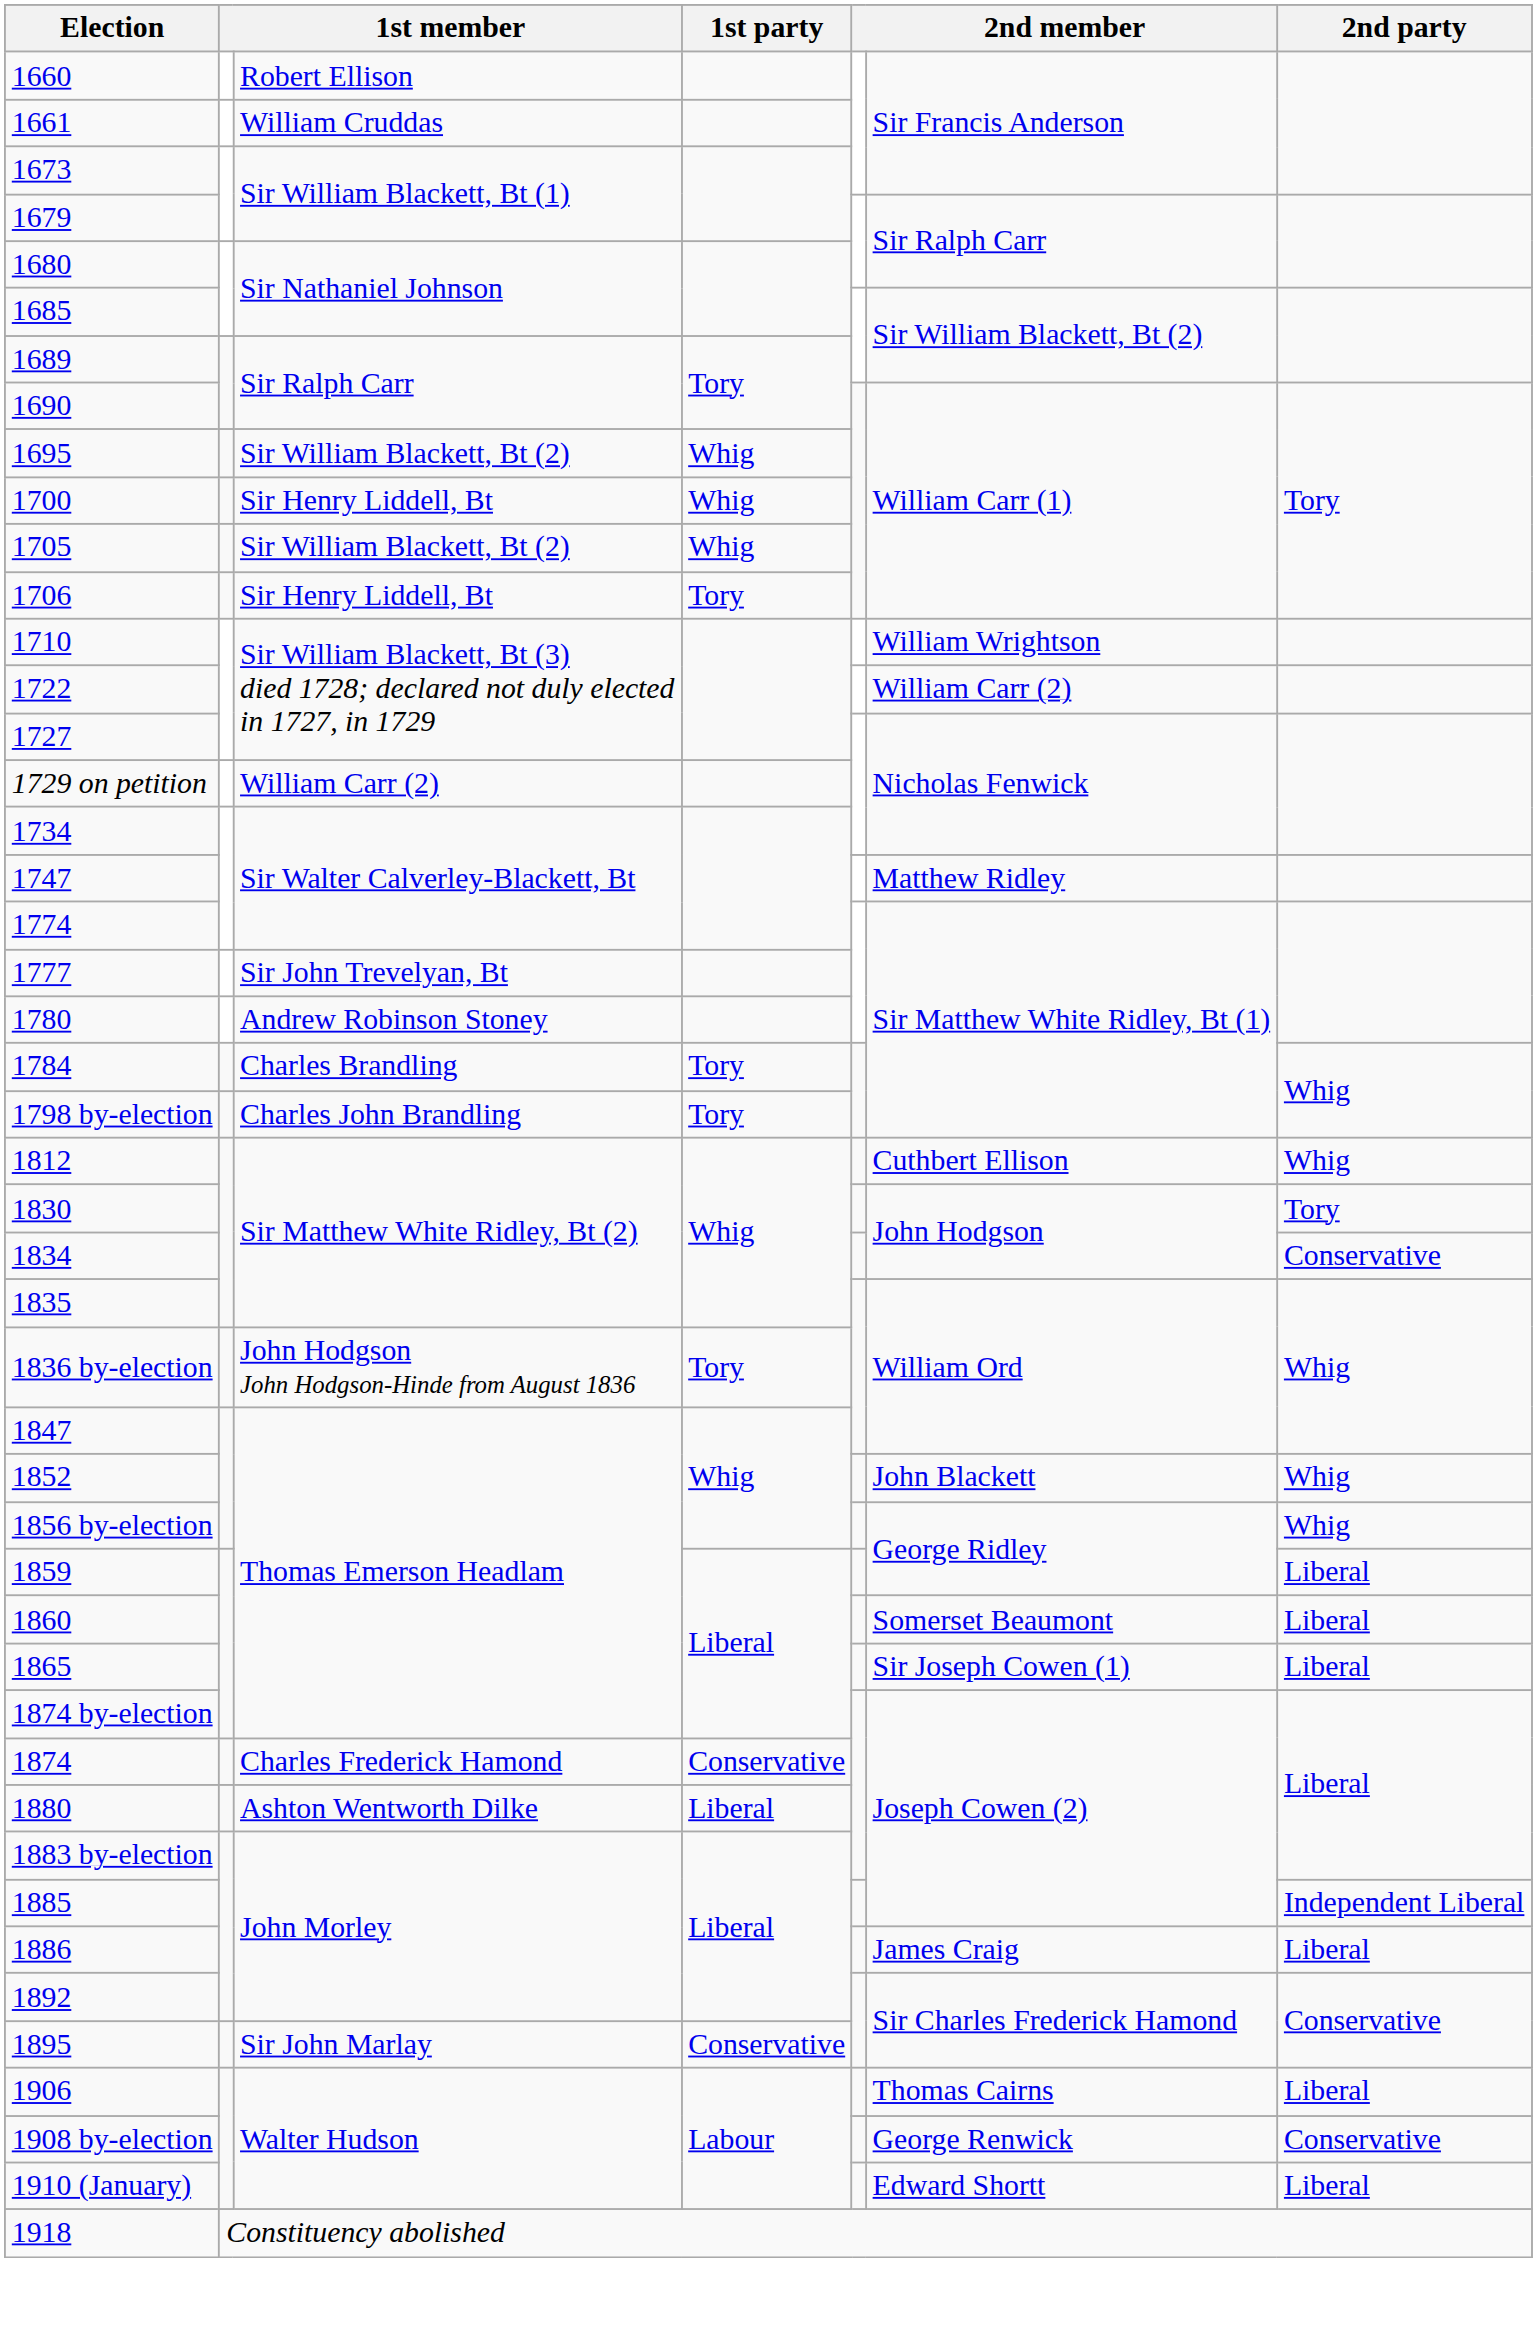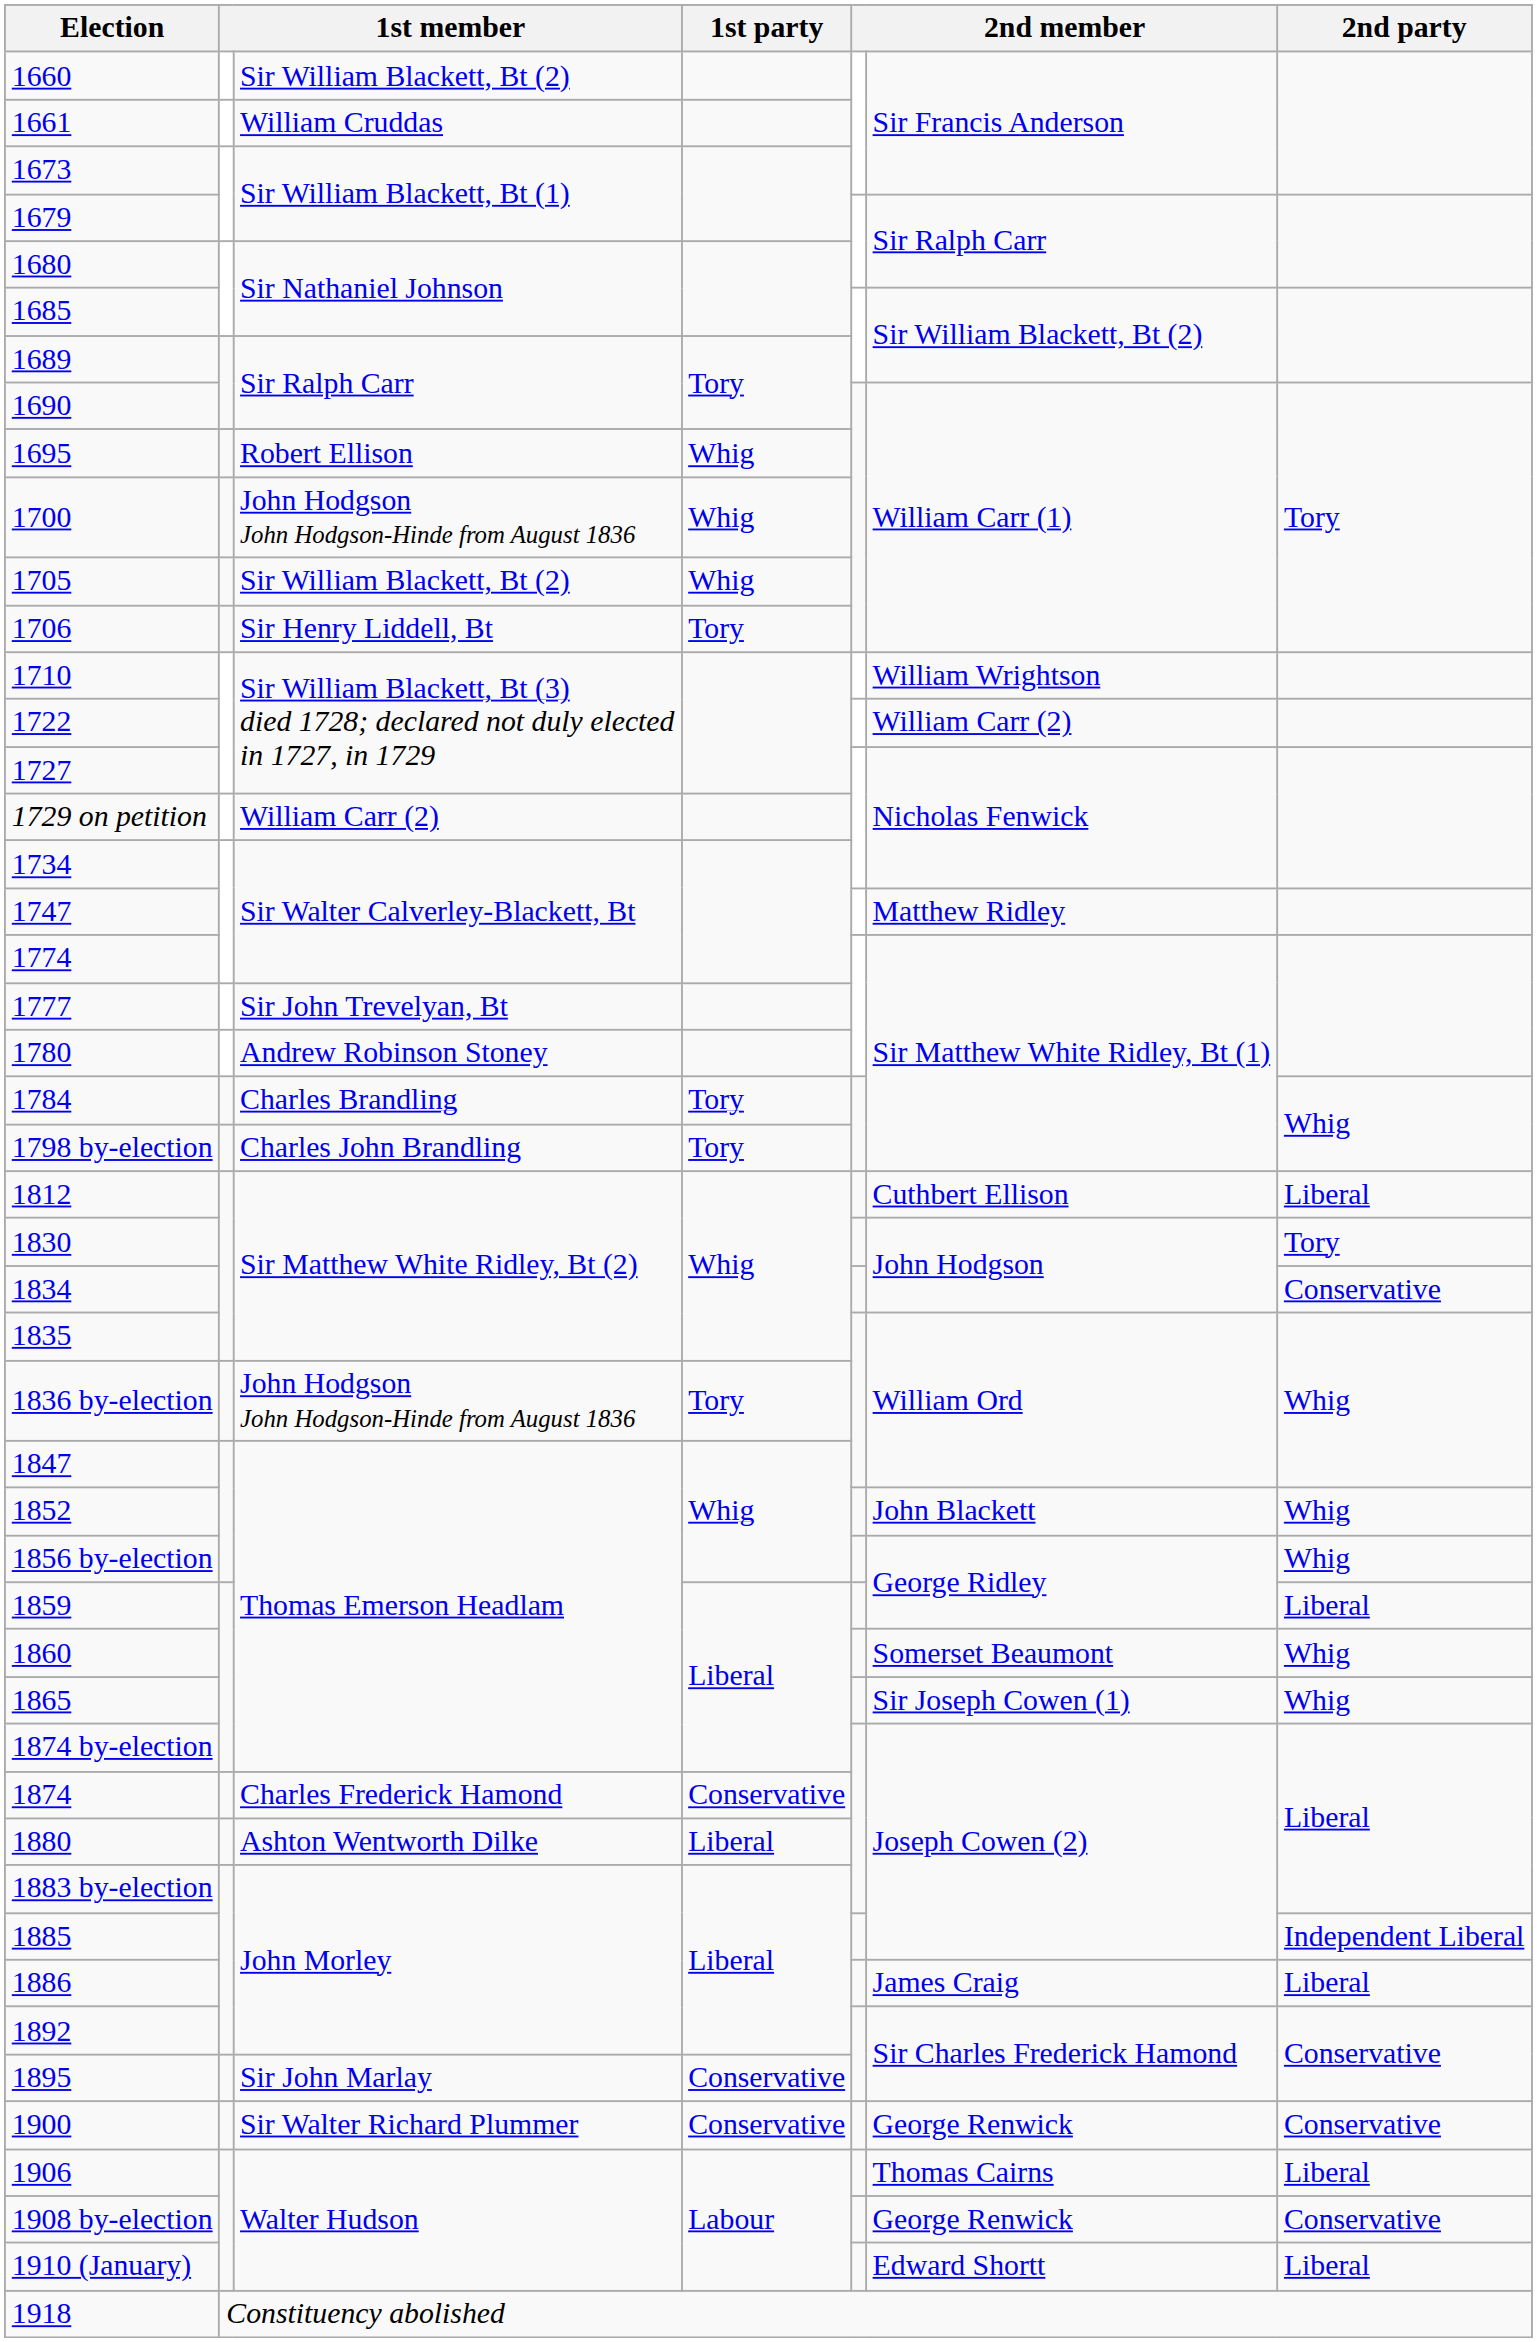(326, 75) Robert Ellison -> (405, 75) Sir William Blackett, Bt (2)
(405, 452) Sir William Blackett, Bt (2) -> (326, 452) Robert Ellison
(367, 500) Sir Henry Liddell, Bt -> (438, 516) John Hodgson John Hodgson-Hinde from August 1836
(1317, 1160) Whig -> (1327, 1194) Liberal
(1327, 1619) Liberal -> (1317, 1652) Whig
(1327, 1666) Liberal -> (1317, 1699) Whig
+ row: (42, 2124)
